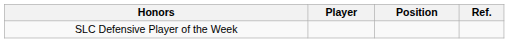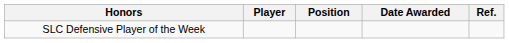+ column: (415, 12)
